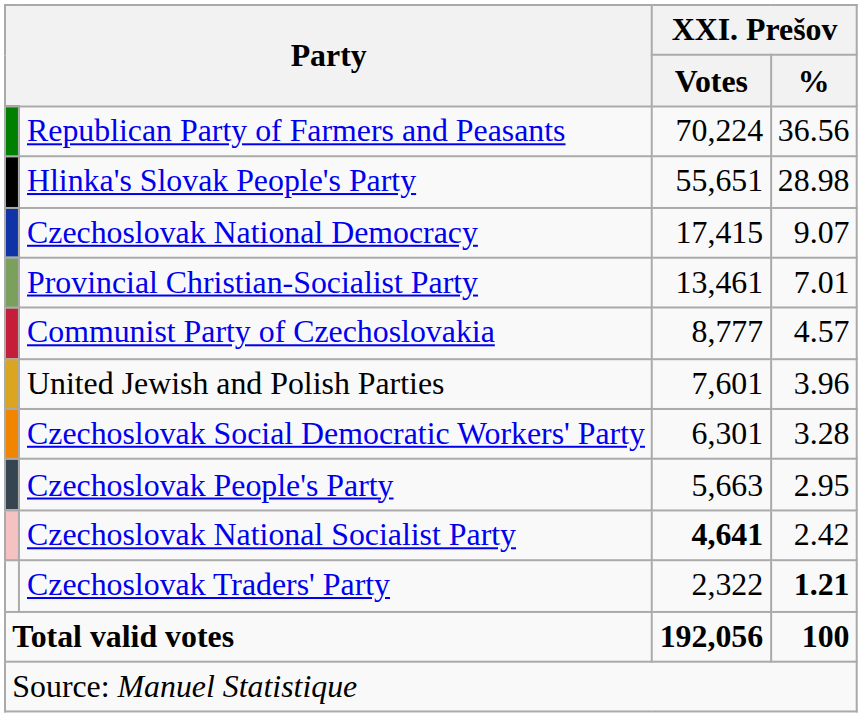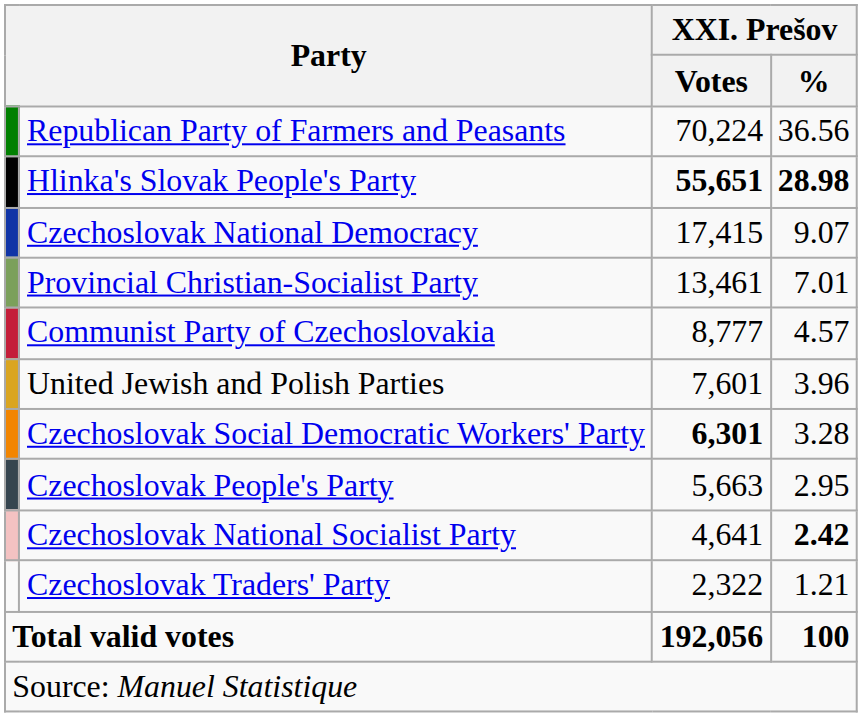(719, 181) normal -> (719, 181) bold
(814, 181) normal -> (814, 181) bold
(727, 433) normal -> (727, 433) bold
(727, 534) bold -> (727, 534) normal
(822, 534) normal -> (822, 534) bold
(822, 585) bold -> (822, 585) normal
